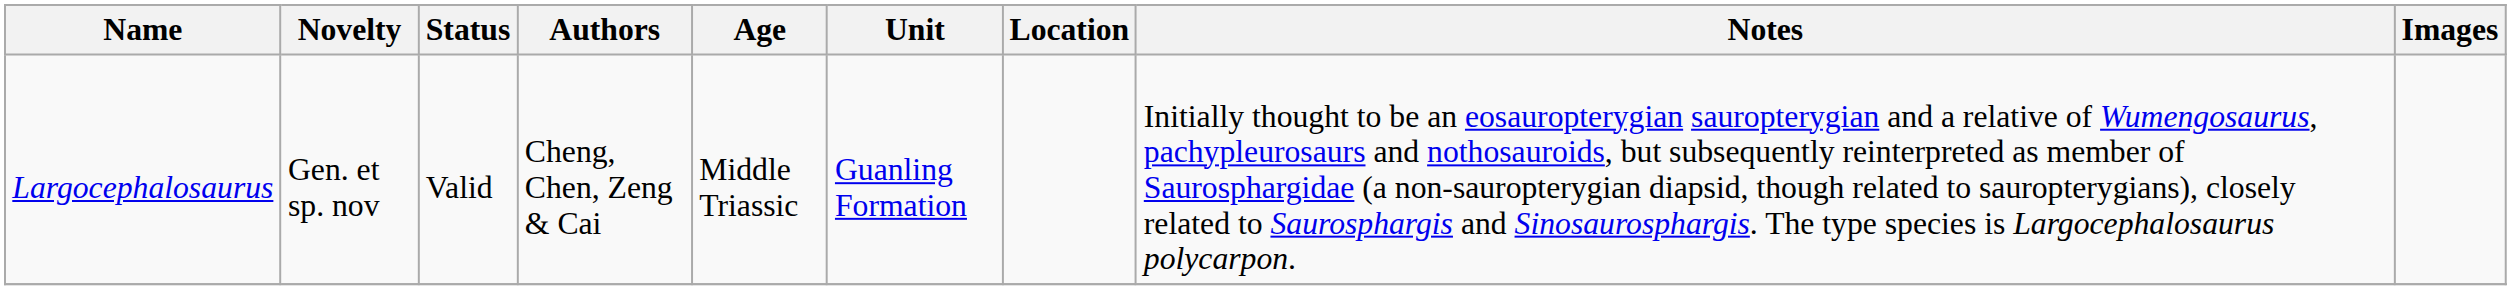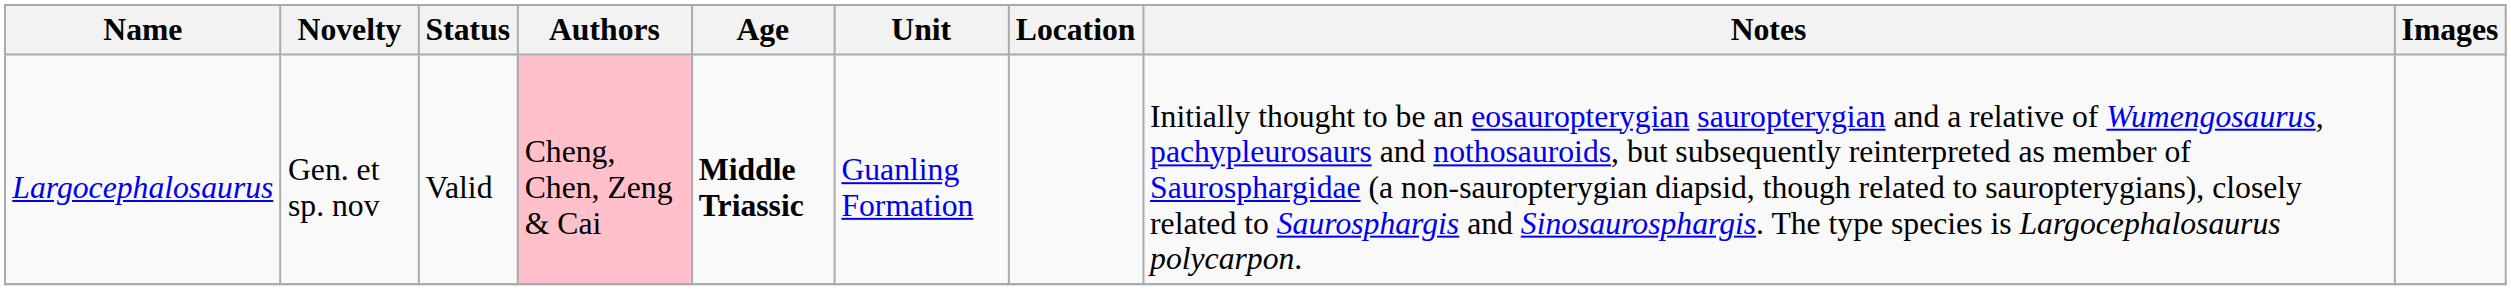(599, 186) no background -> (599, 186) pink background
(749, 186) normal -> (751, 186) bold
